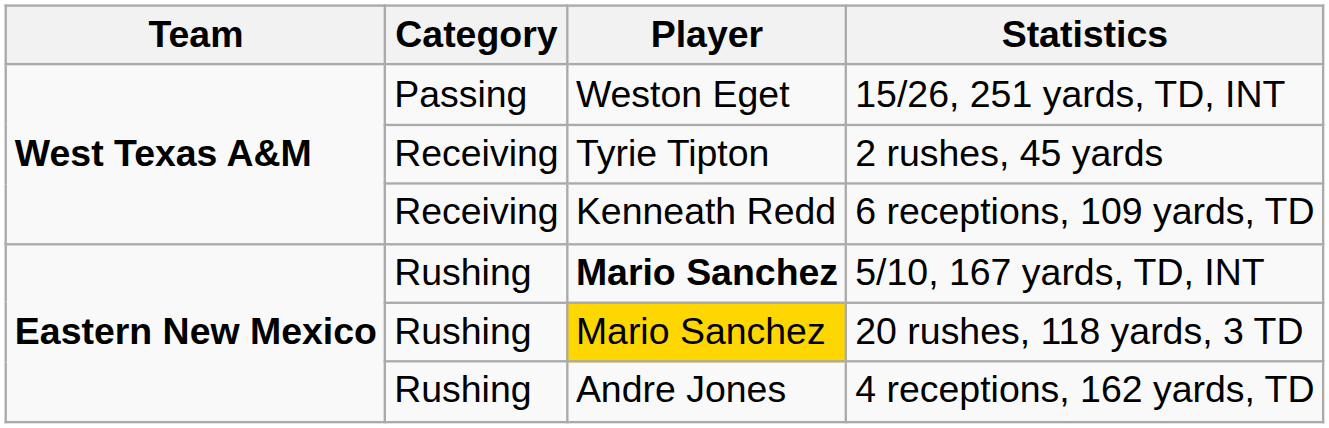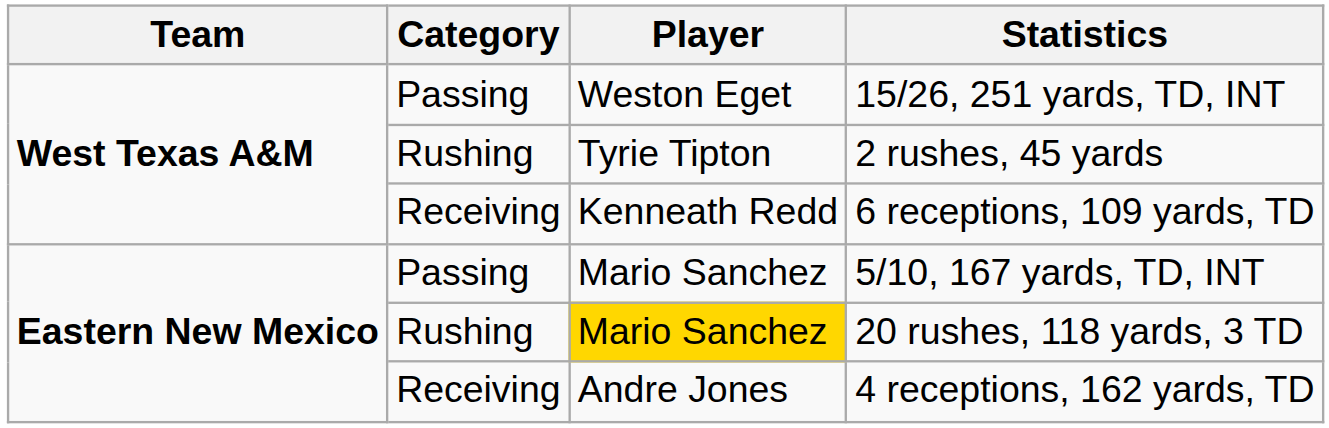(476, 153) Receiving -> (465, 153) Rushing
(463, 272) Rushing -> (463, 272) Passing
(707, 272) bold -> (703, 272) normal
(463, 390) Rushing -> (478, 390) Receiving
